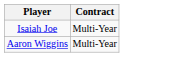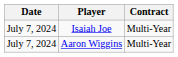+ column: (31, 12)
